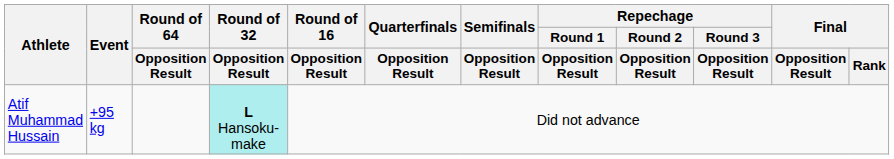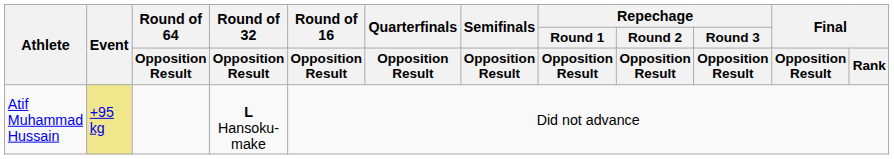(102, 120) no background -> (102, 120) khaki background
(249, 128) paleturquoise background -> (249, 128) no background
